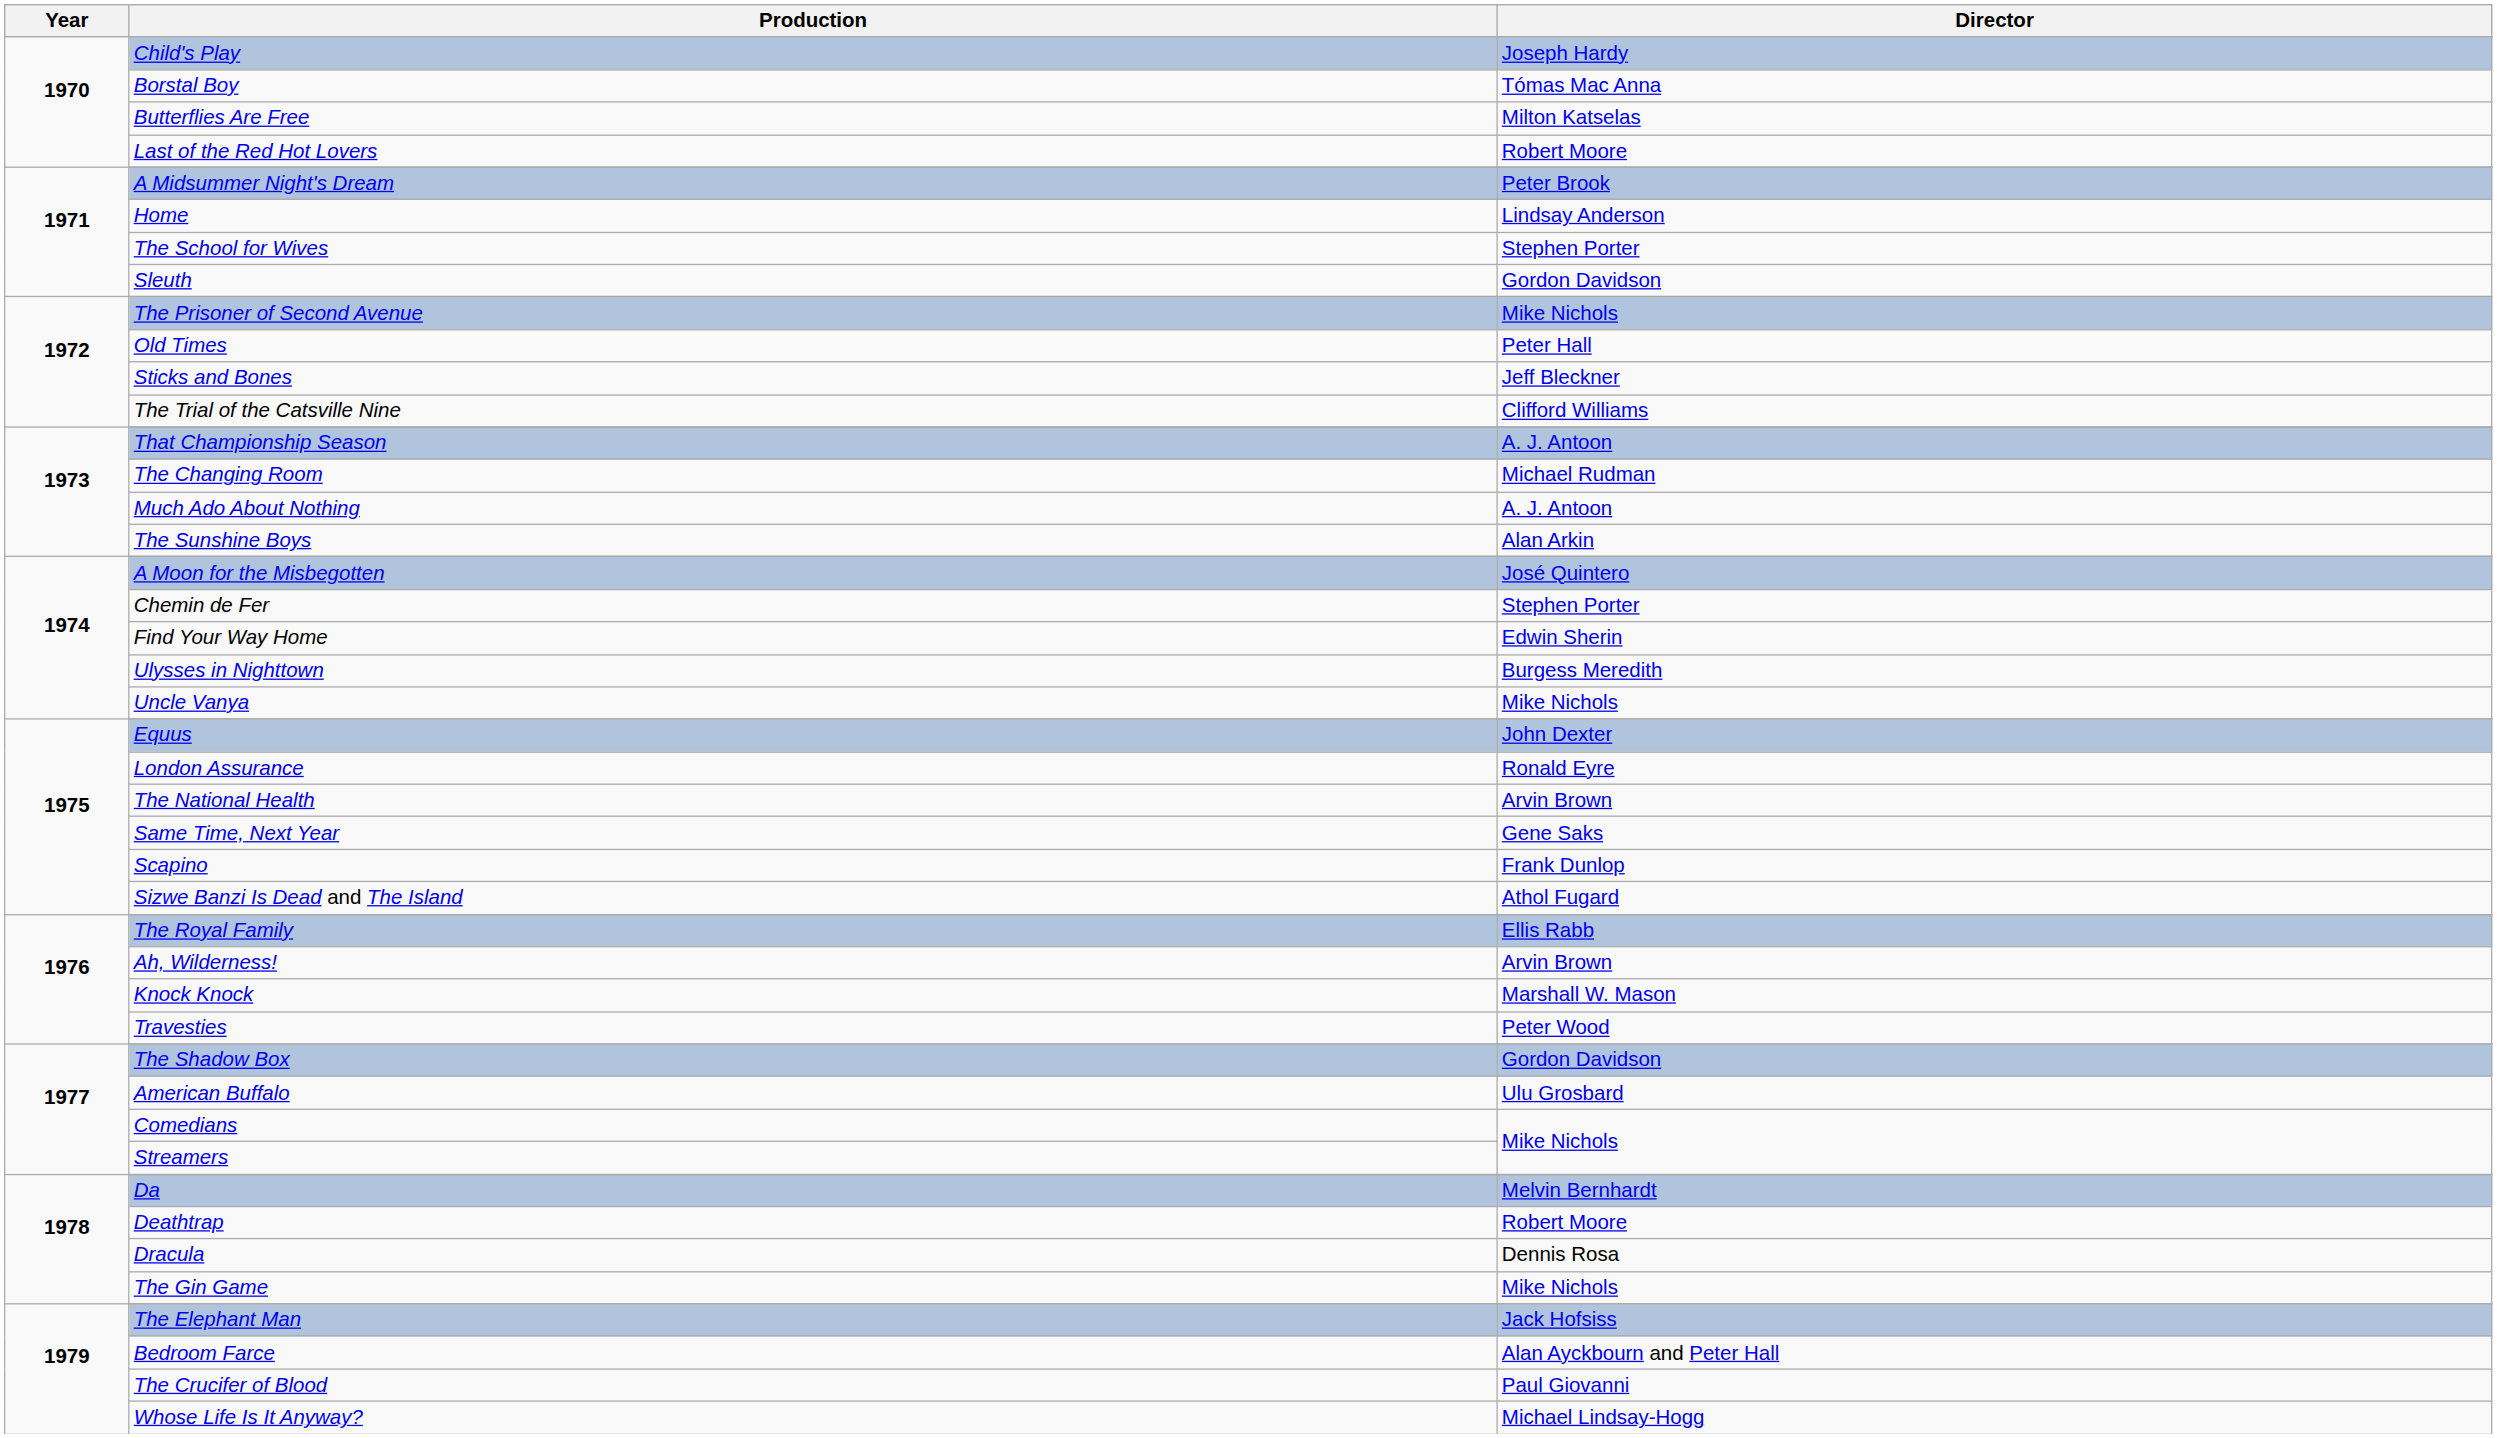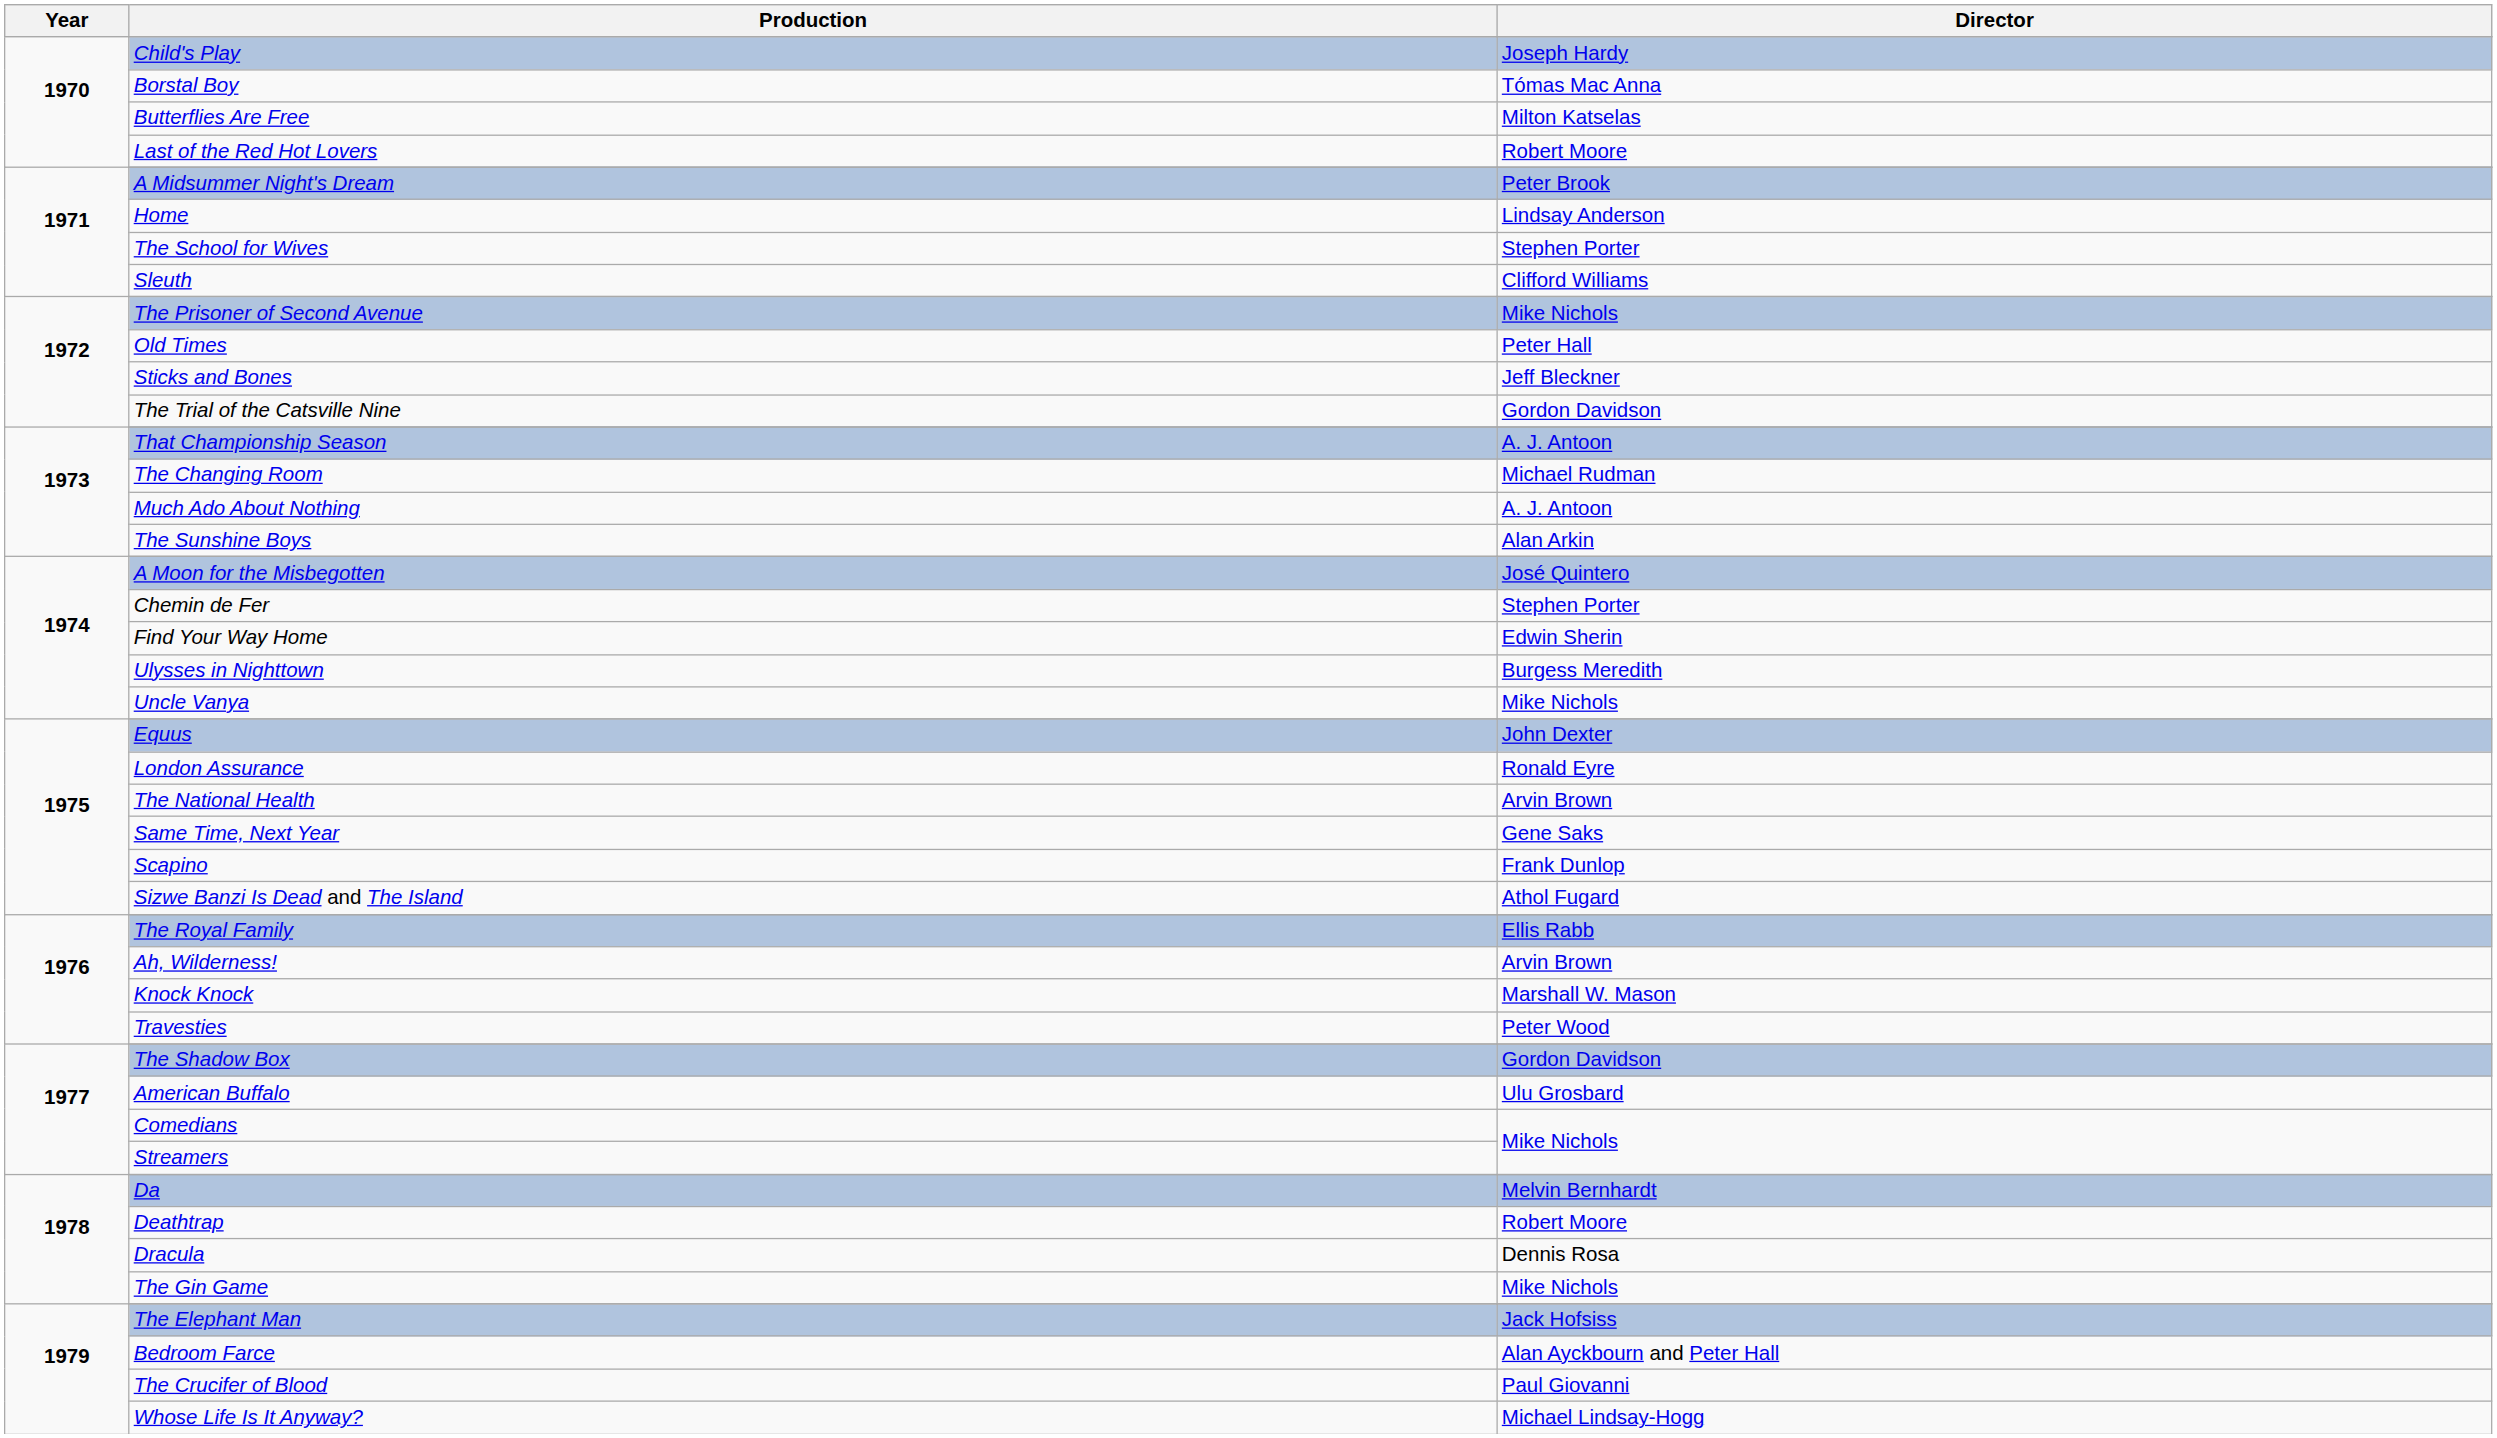(1582, 280) Gordon Davidson -> (1575, 280) Clifford Williams
(1575, 410) Clifford Williams -> (1582, 410) Gordon Davidson
